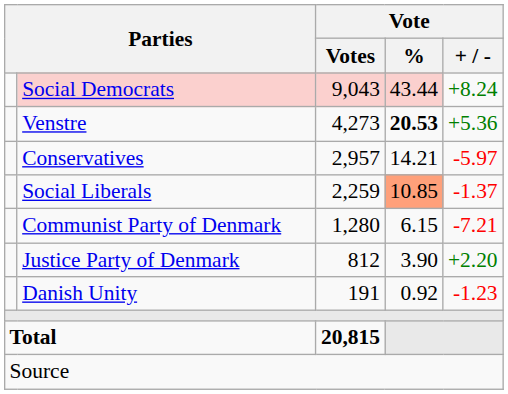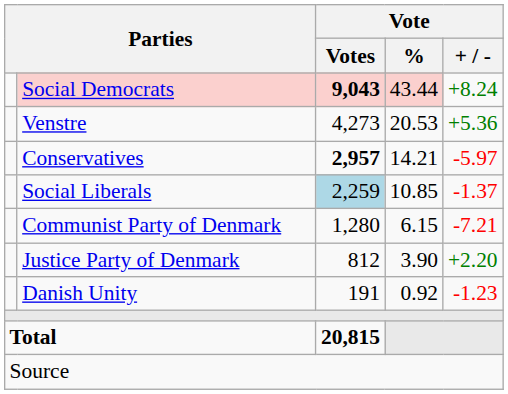(356, 89) normal -> (356, 89) bold
(414, 123) bold -> (414, 123) normal
(356, 157) normal -> (356, 157) bold
(356, 191) no background -> (356, 191) lightblue background
(414, 191) lightsalmon background -> (414, 191) no background
